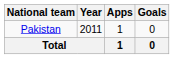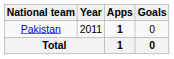(120, 29) normal -> (120, 29) bold
